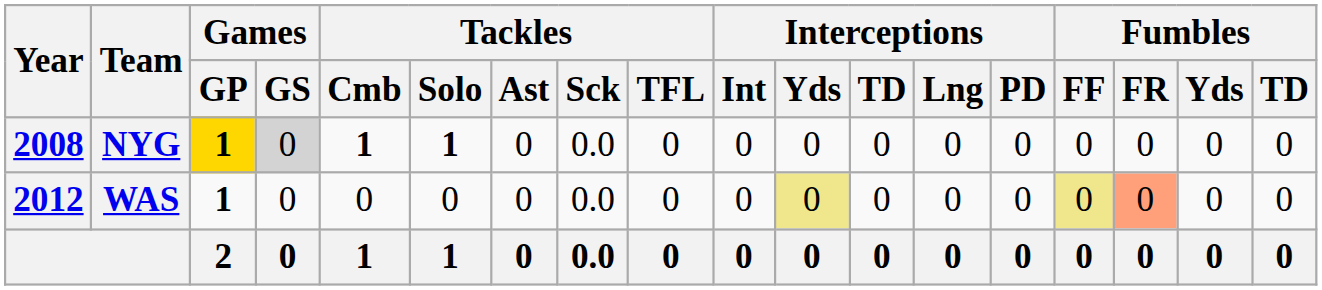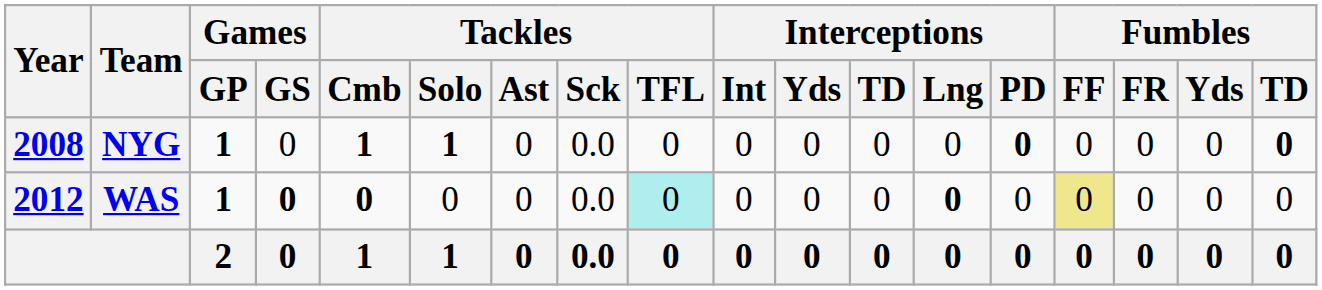(223, 144) gold background -> (223, 144) no background
(287, 144) lightgrey background -> (287, 144) no background
(1023, 144) normal -> (1023, 144) bold
(1284, 144) normal -> (1284, 144) bold
(287, 199) normal -> (287, 199) bold
(364, 199) normal -> (364, 199) bold
(671, 199) no background -> (671, 199) paleturquoise background
(812, 199) khaki background -> (812, 199) no background
(953, 199) normal -> (953, 199) bold
(1145, 199) lightsalmon background -> (1145, 199) no background
